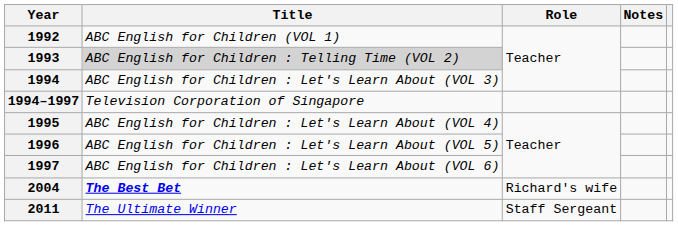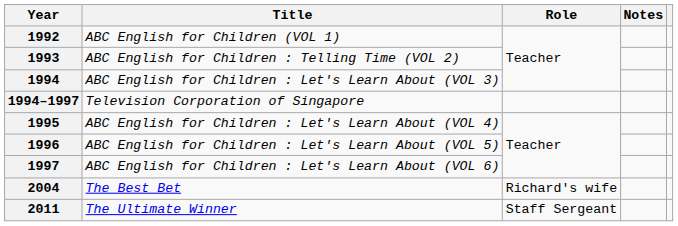(273, 59) lightgrey background -> (273, 59) no background
(133, 188) bold -> (133, 188) normal
